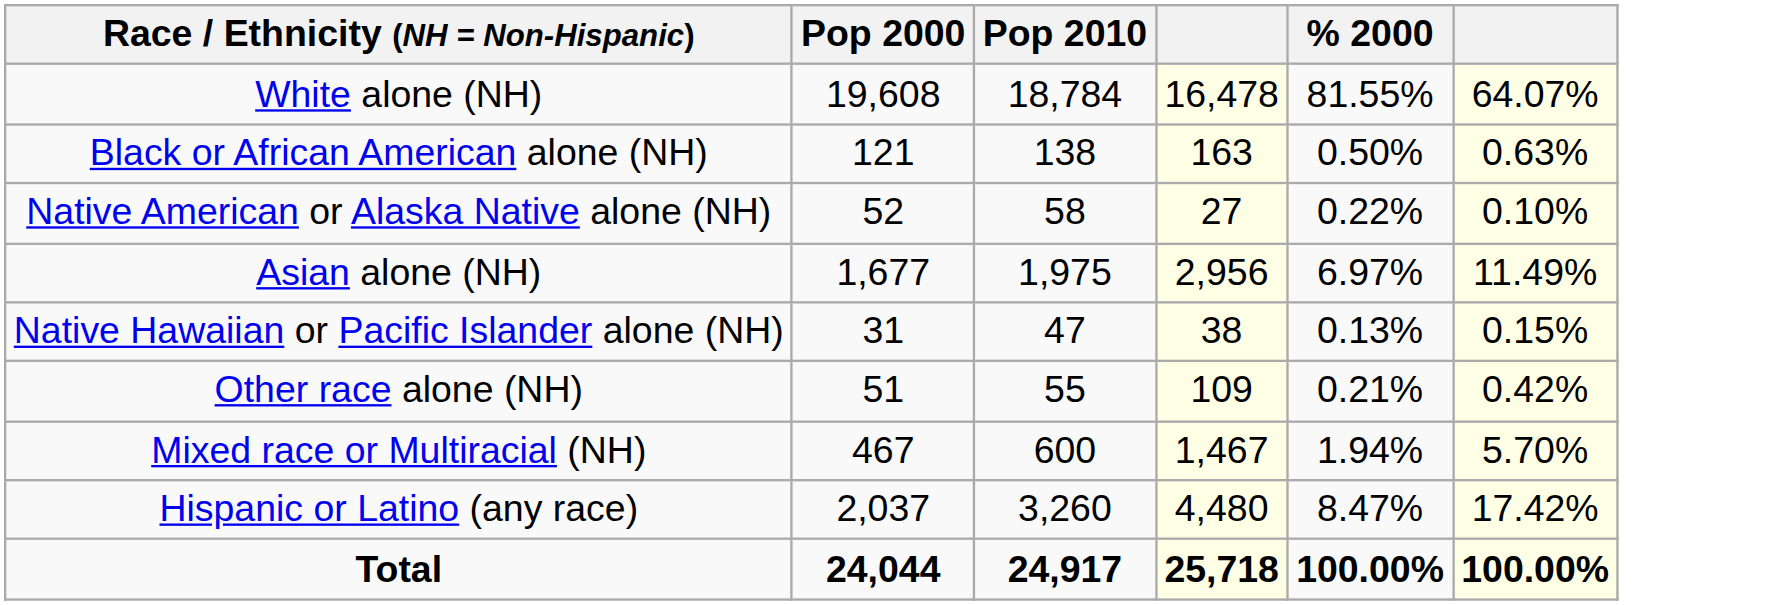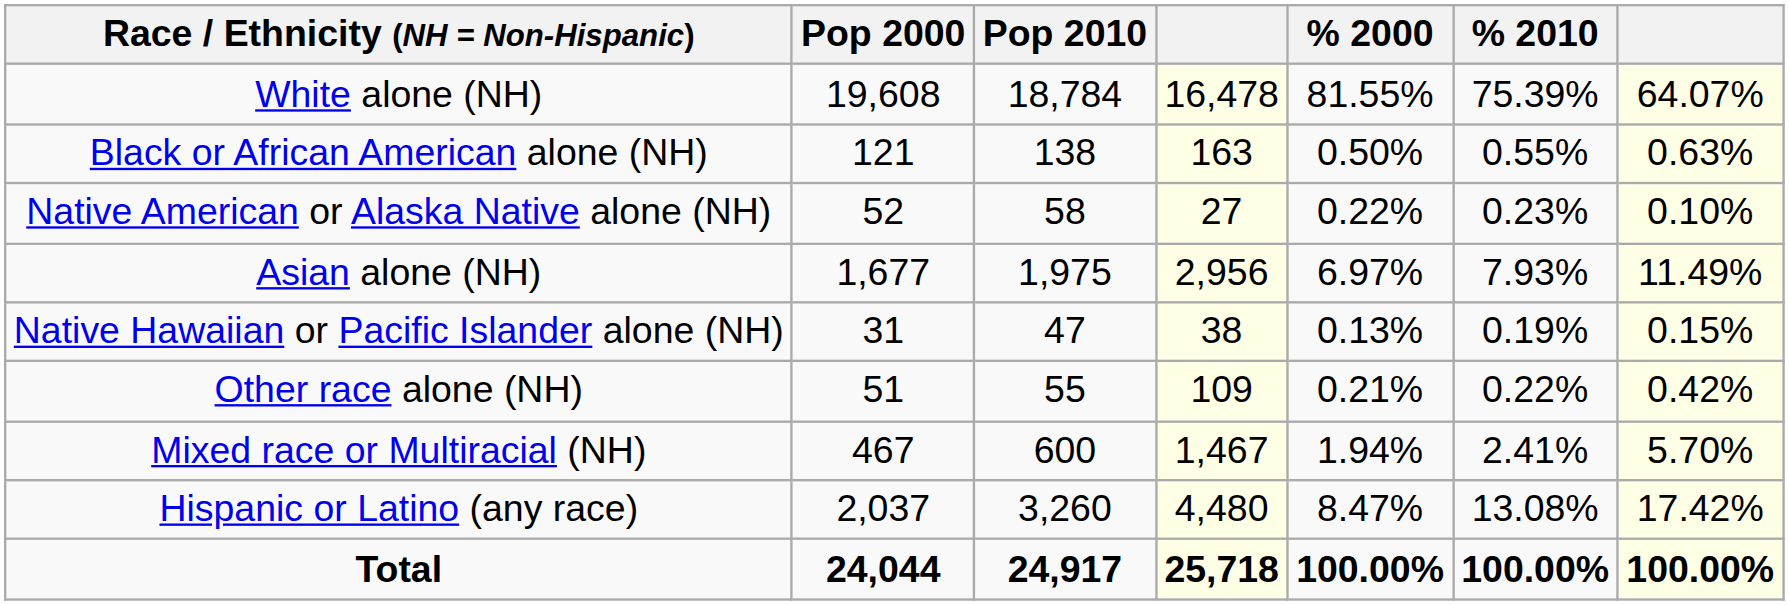+ column: (1535, 34)
